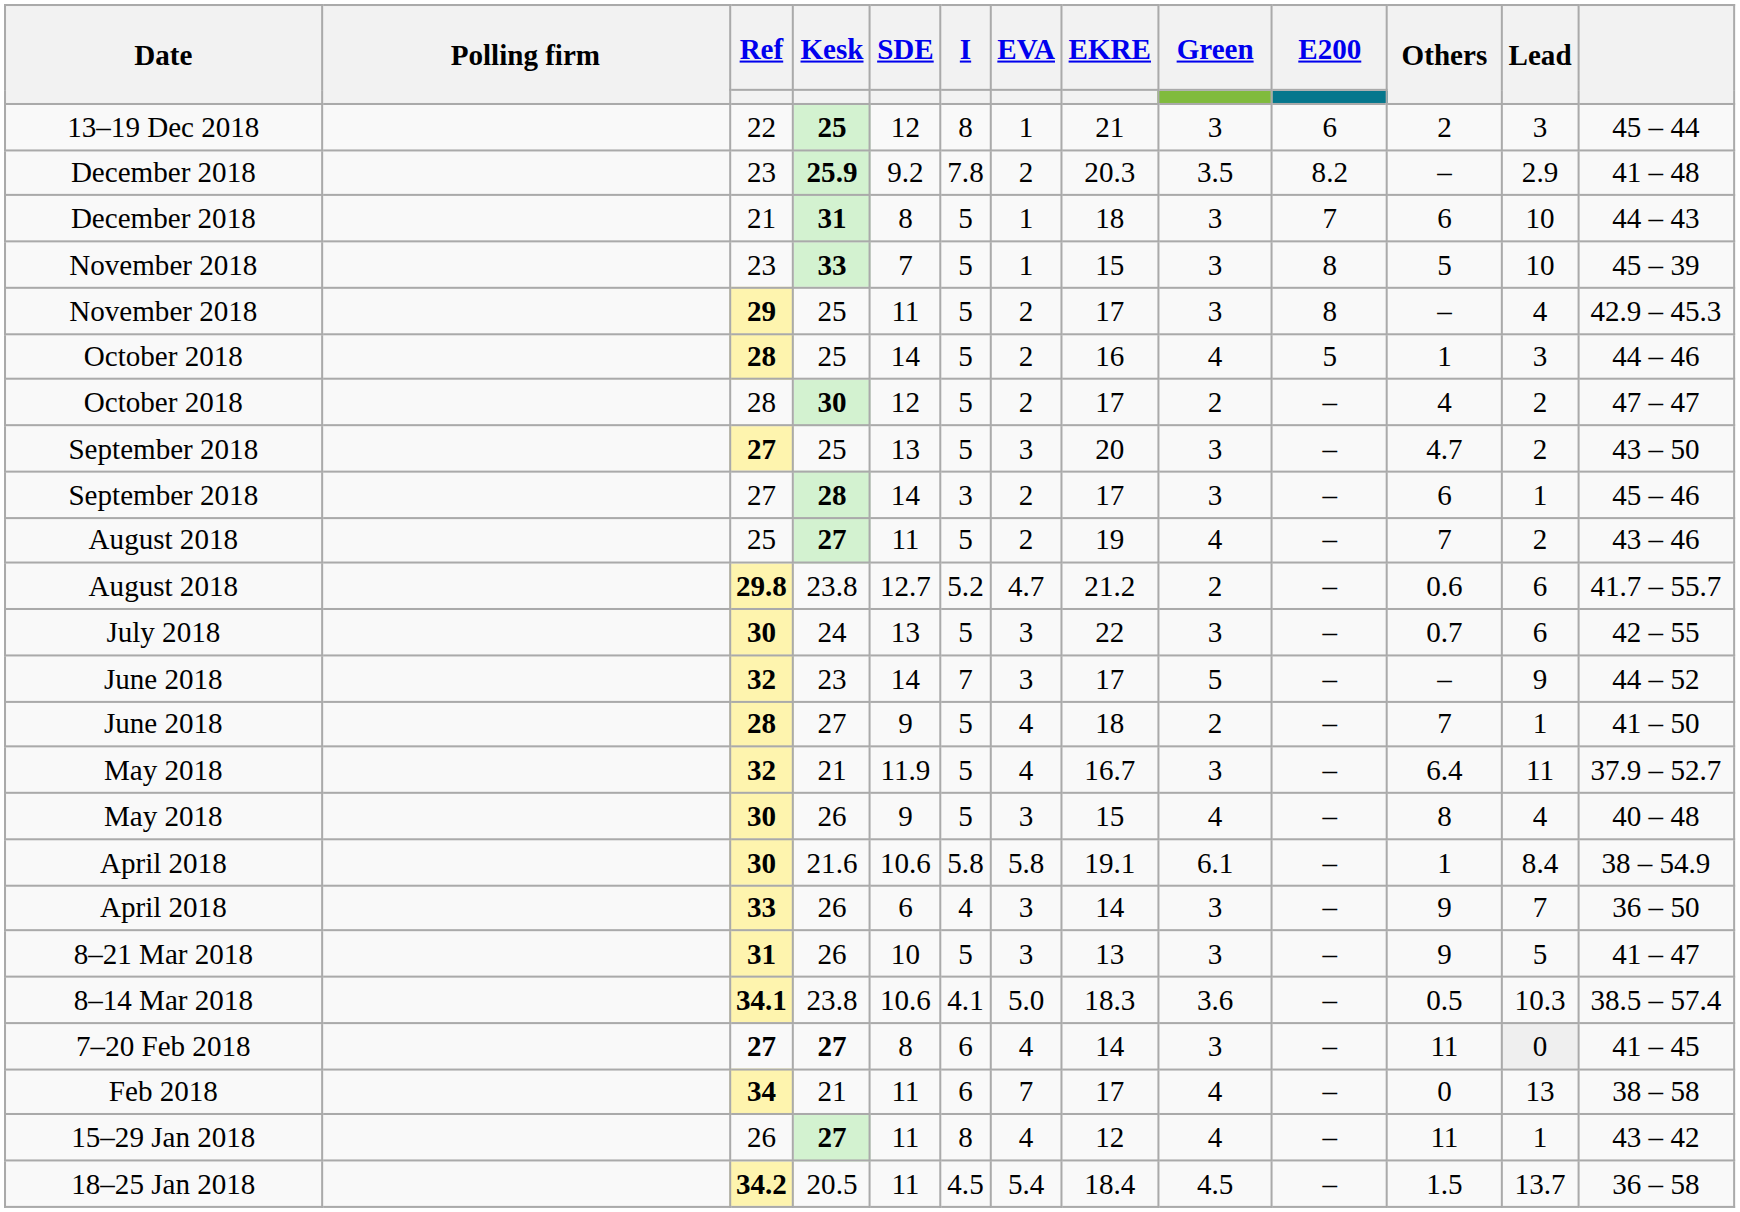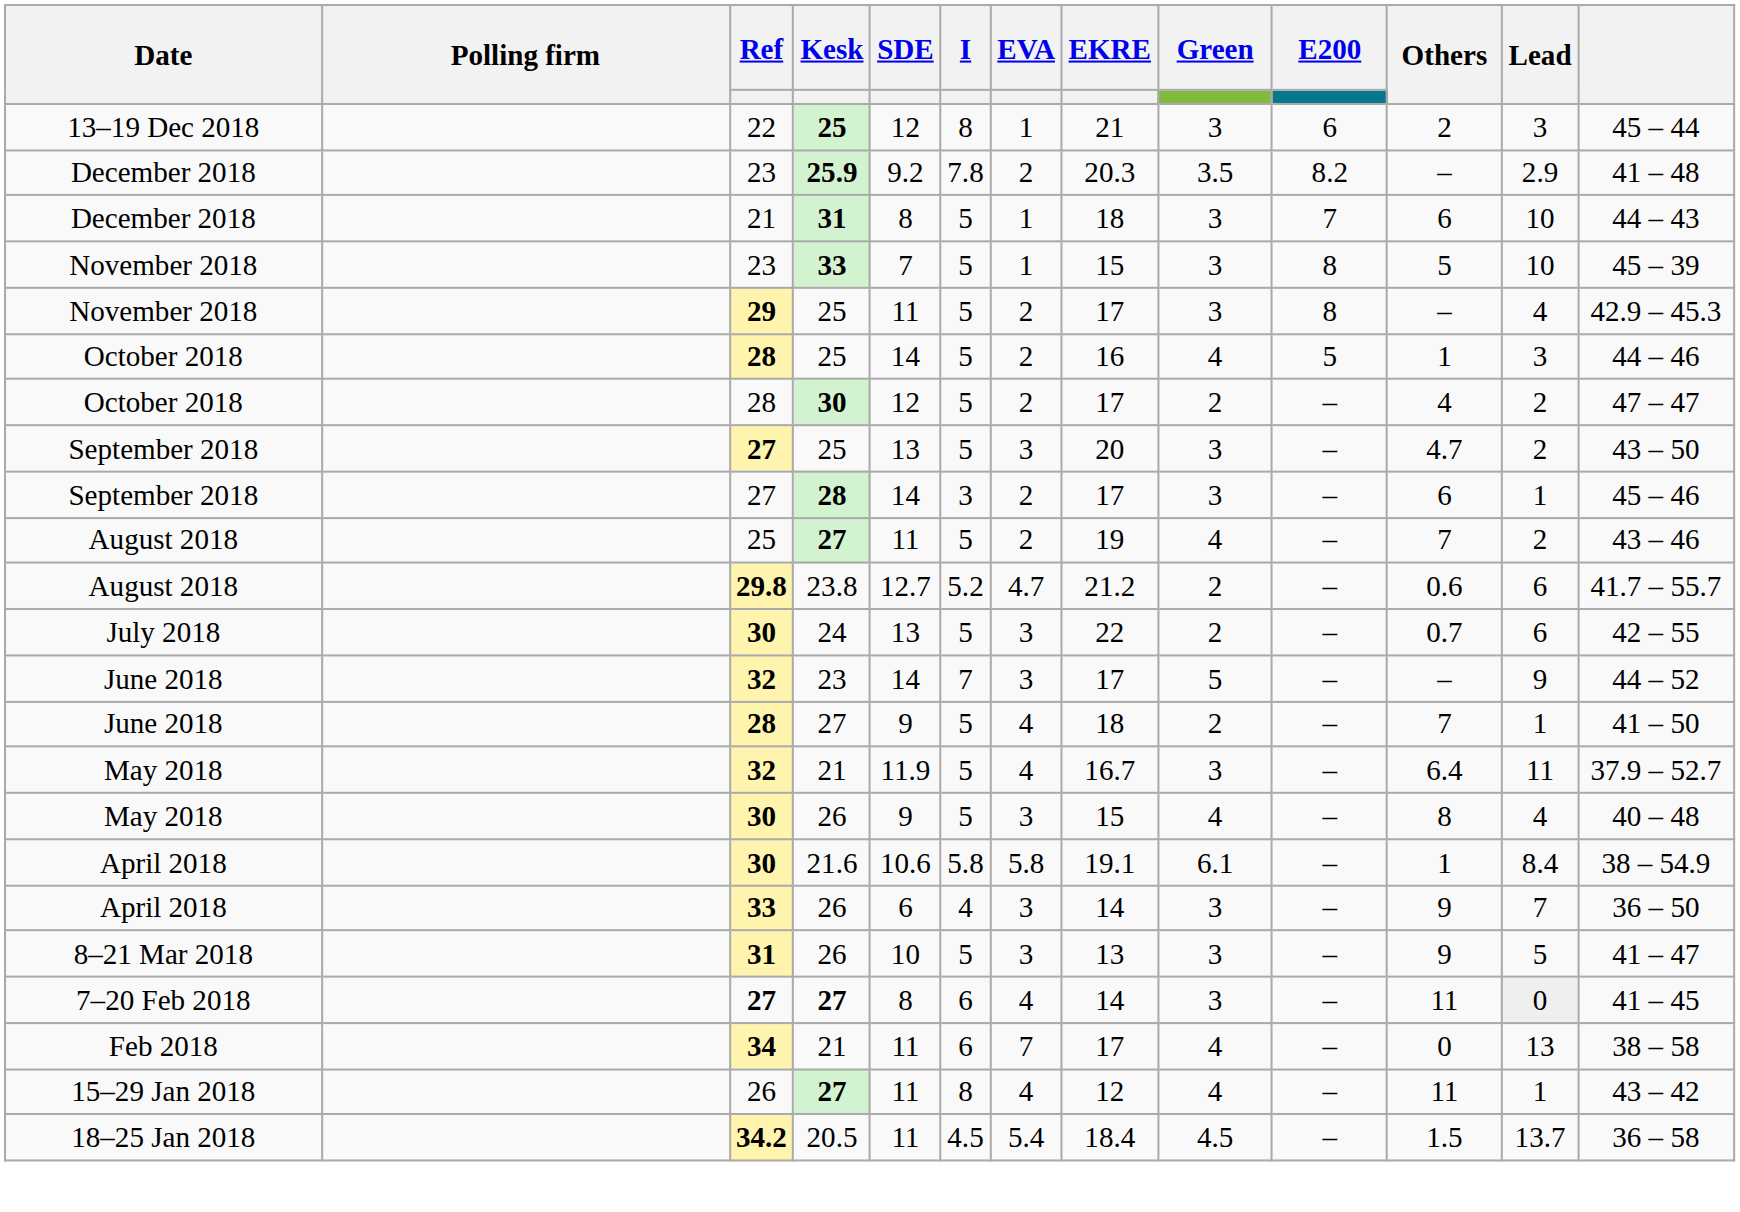(1215, 632) 3 -> (1215, 632) 2
- row: (163, 1000)
